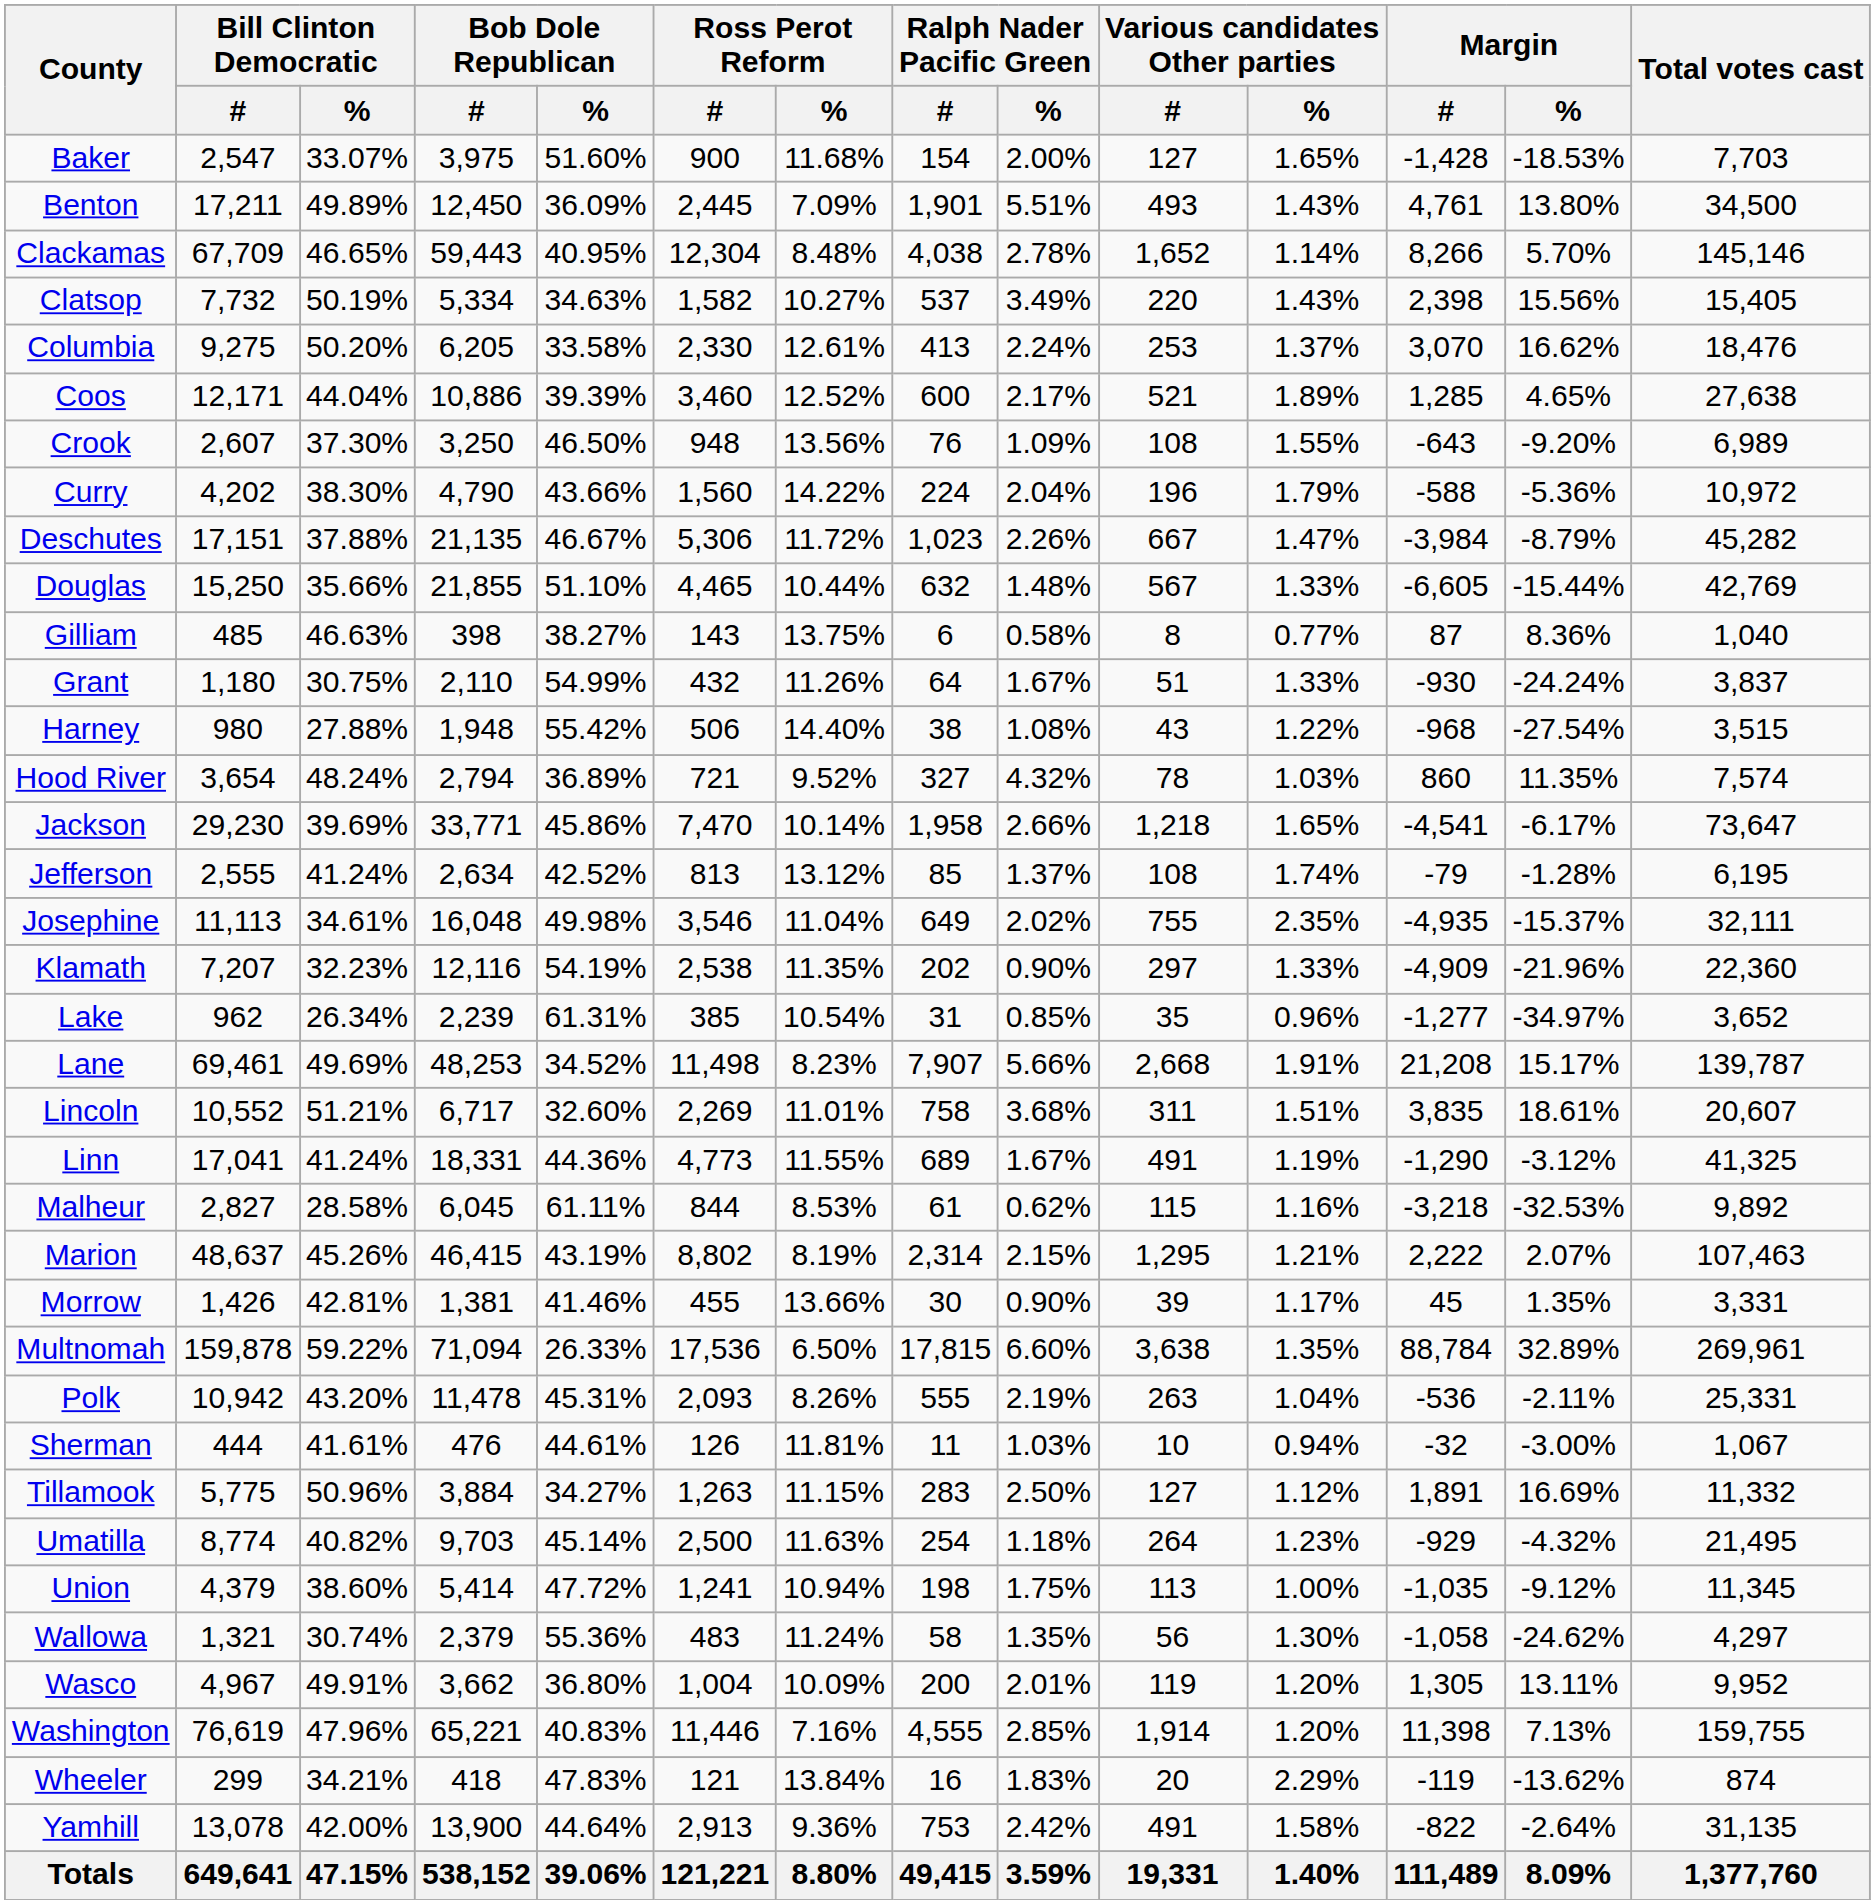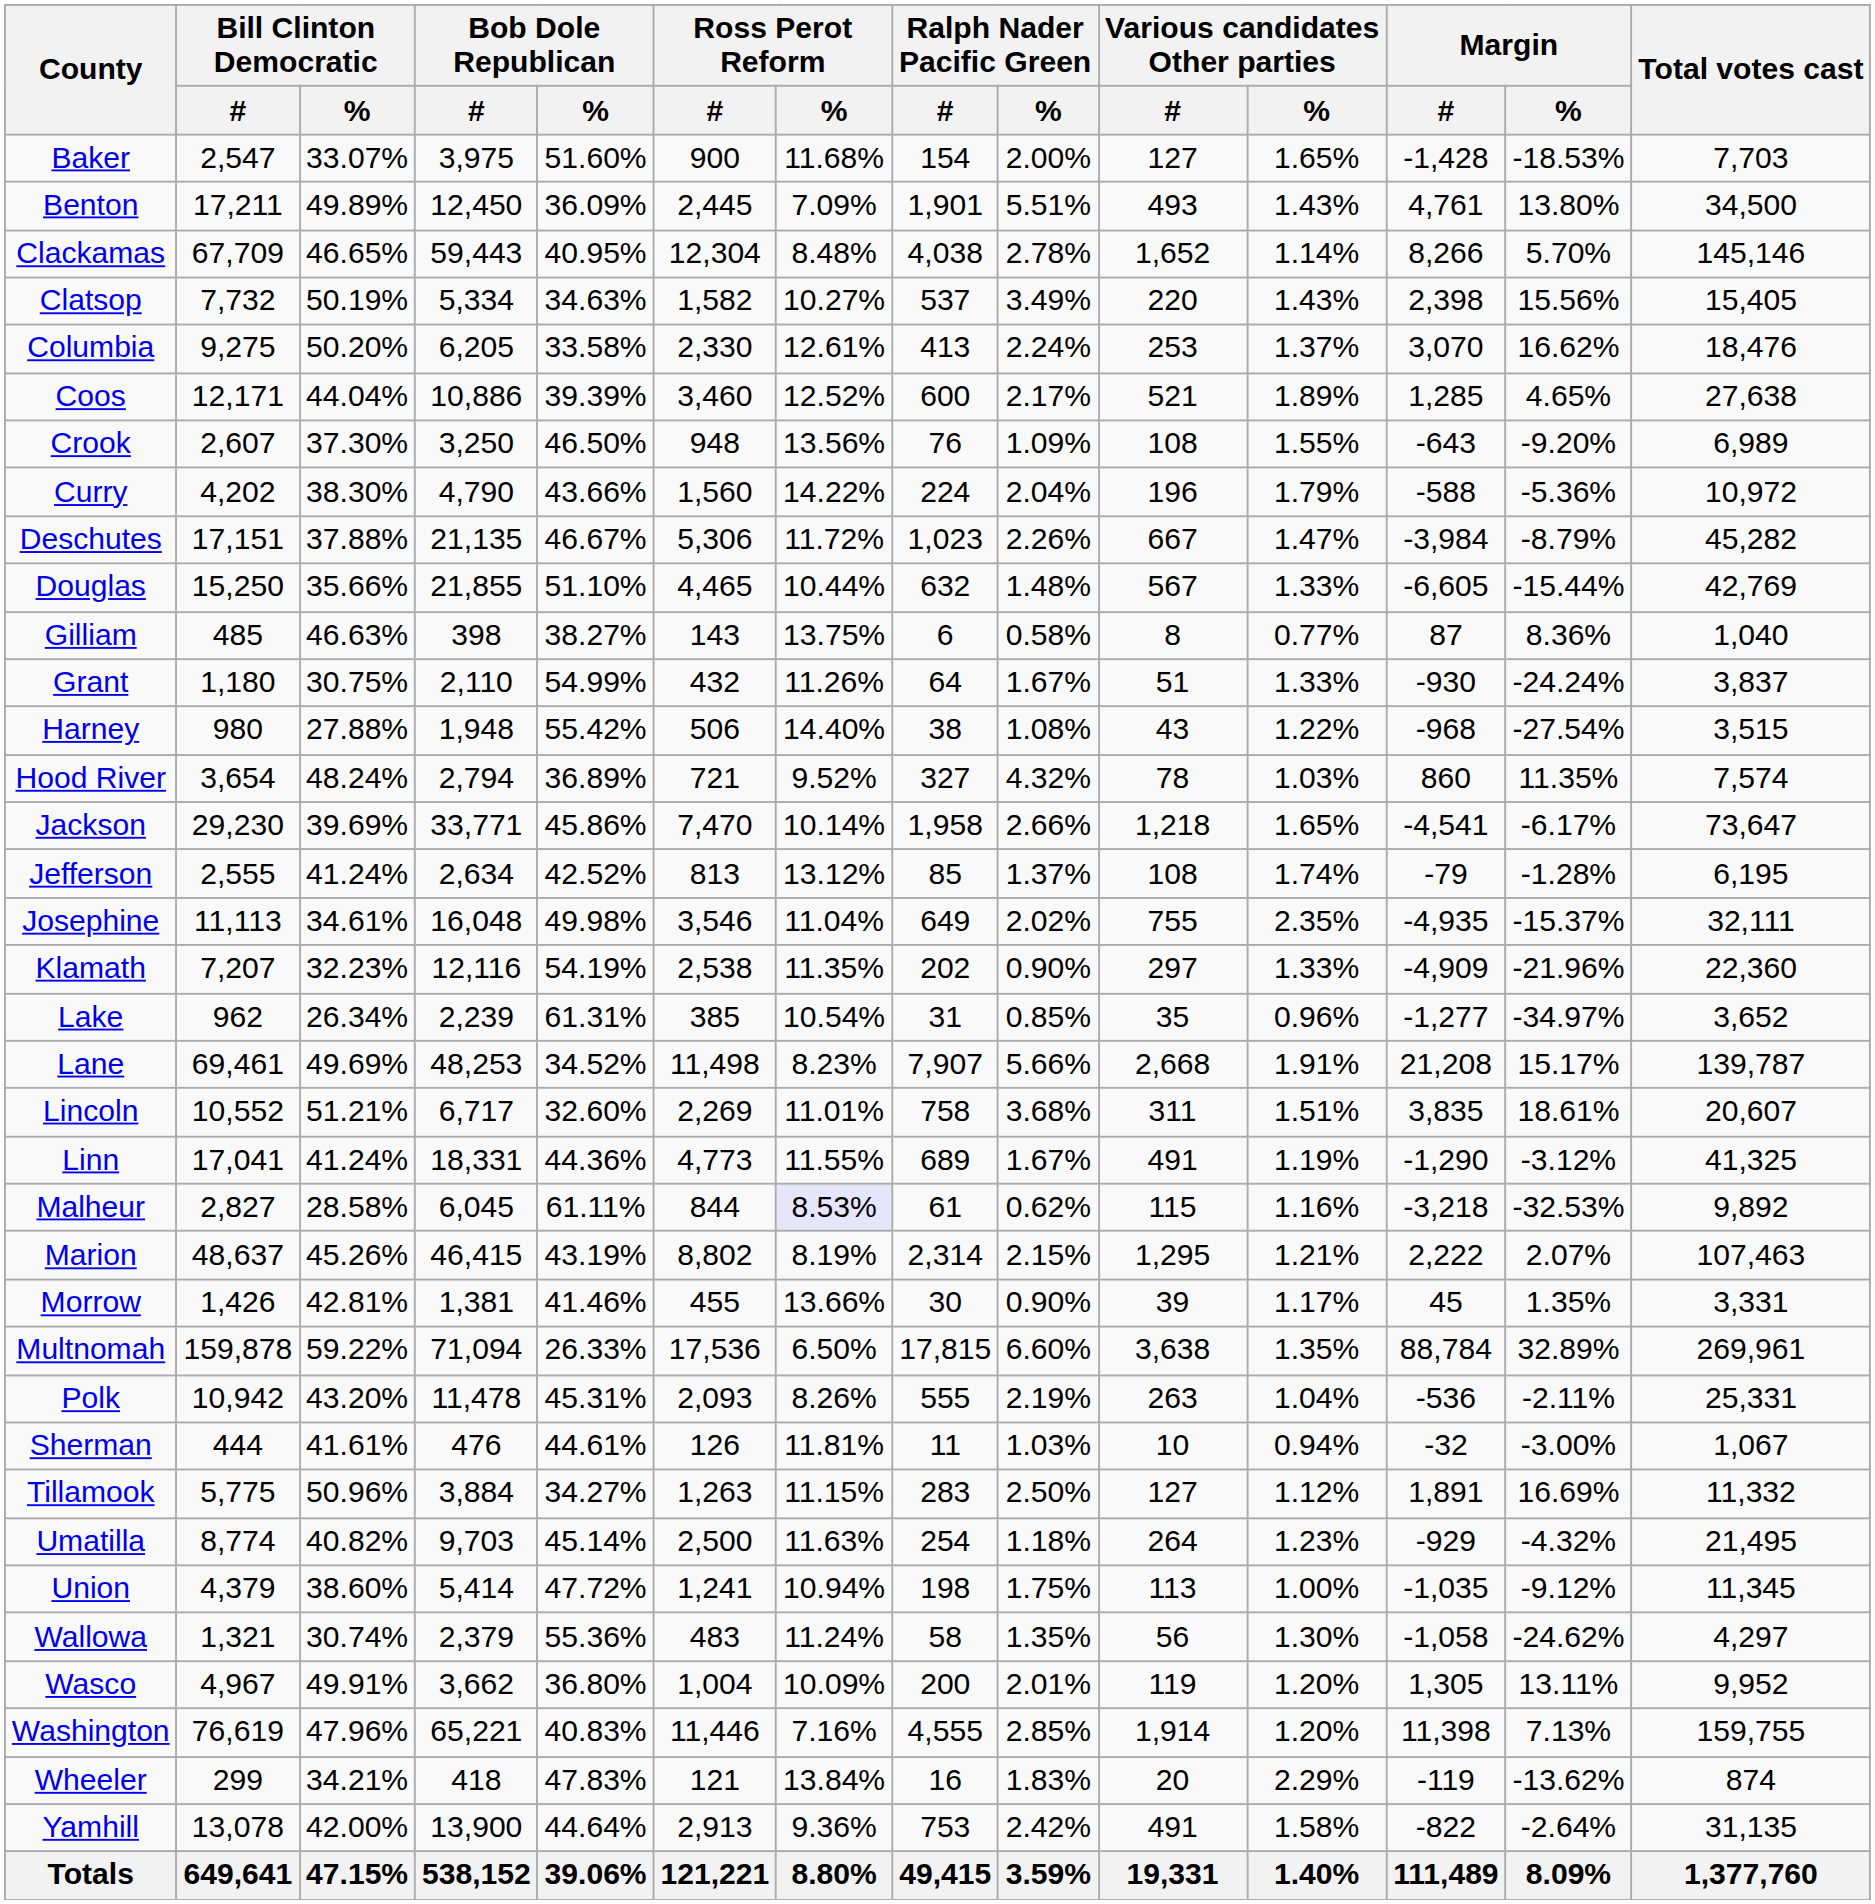(834, 1207) no background -> (834, 1207) lavender background
